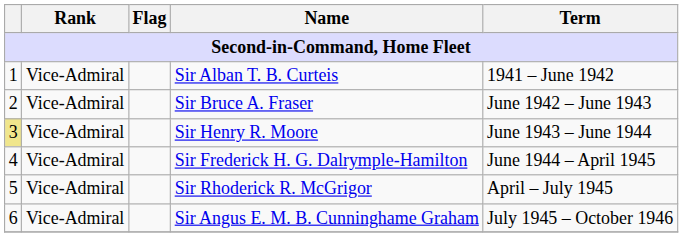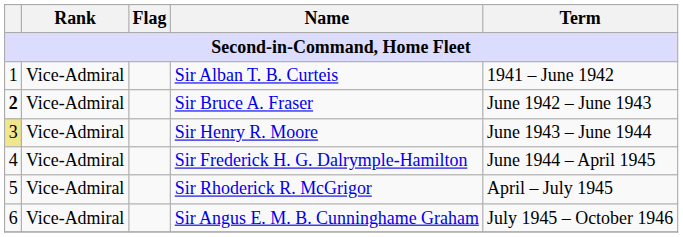(13, 103) normal -> (13, 103) bold
